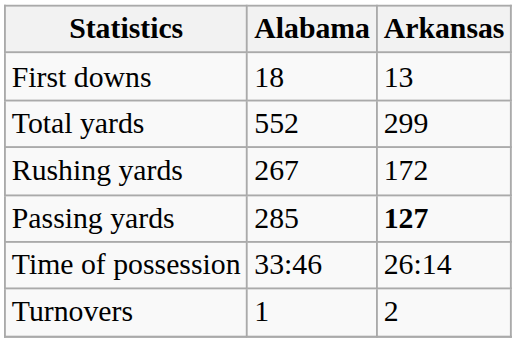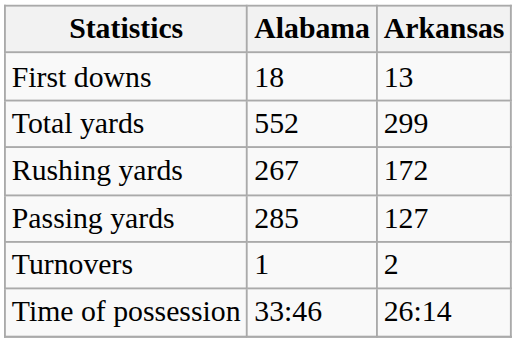(406, 217) bold -> (406, 217) normal
rows swapped: (72, 312) <-> (126, 264)
